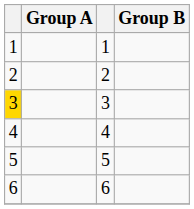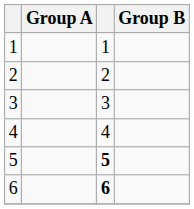(13, 103) gold background -> (13, 103) no background
(106, 160) normal -> (106, 160) bold
(106, 189) normal -> (106, 189) bold
